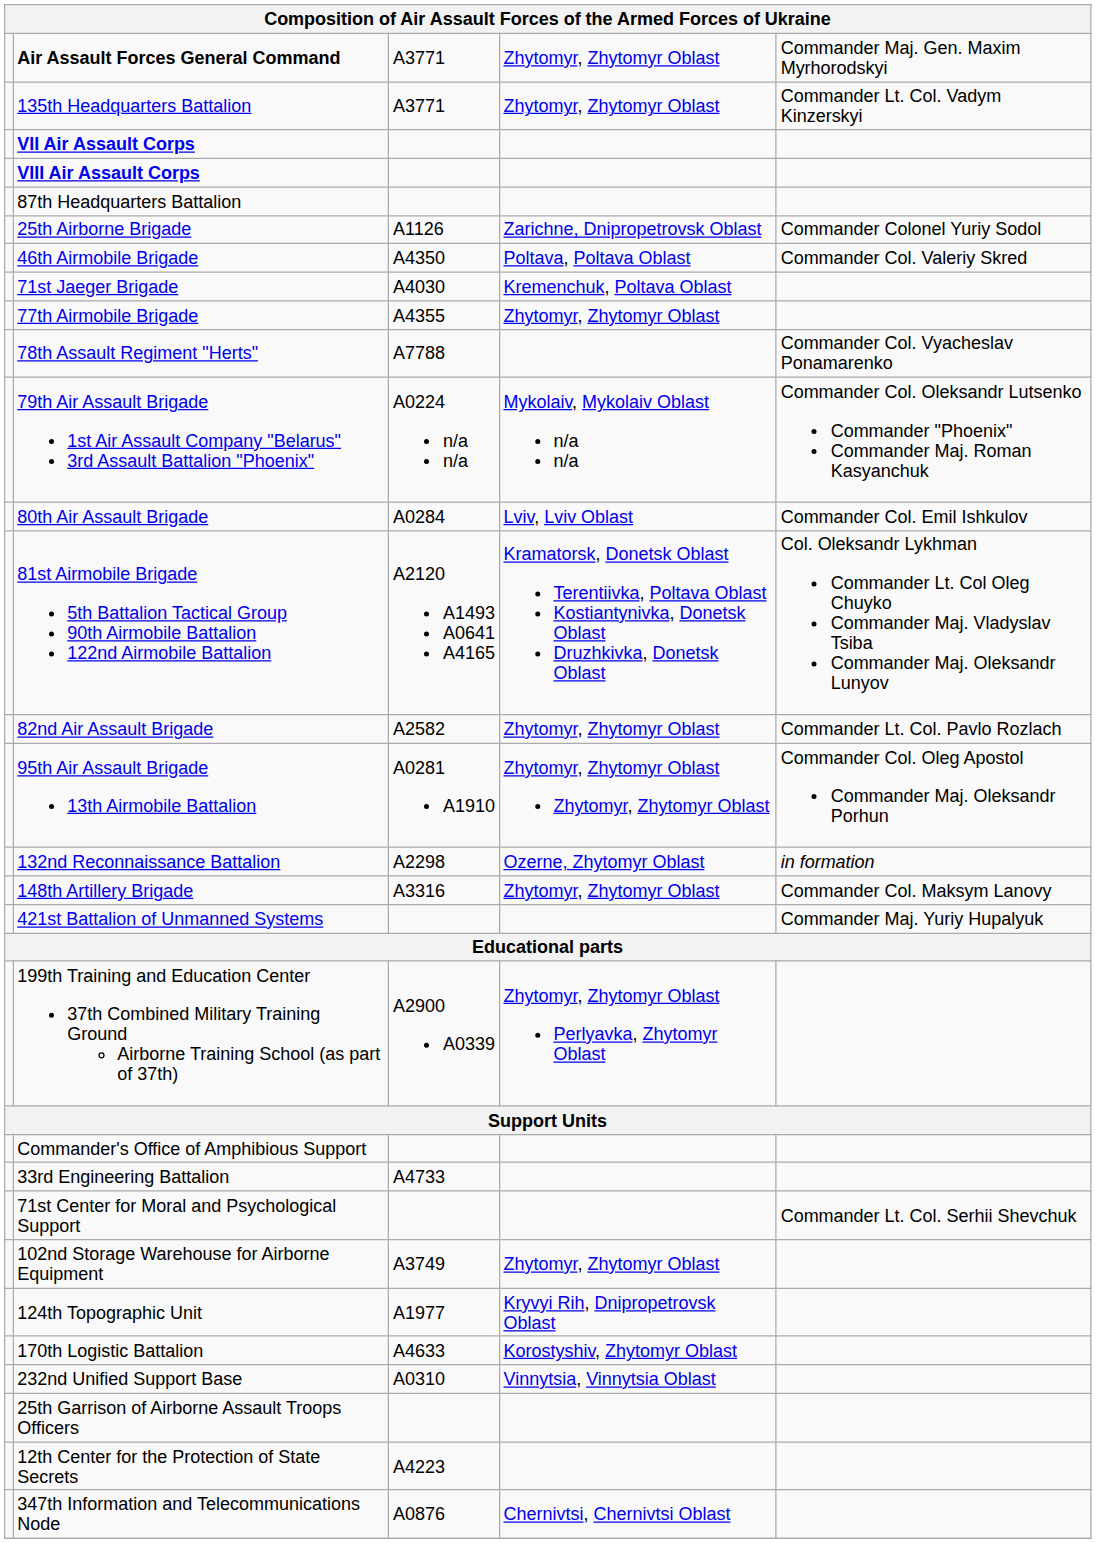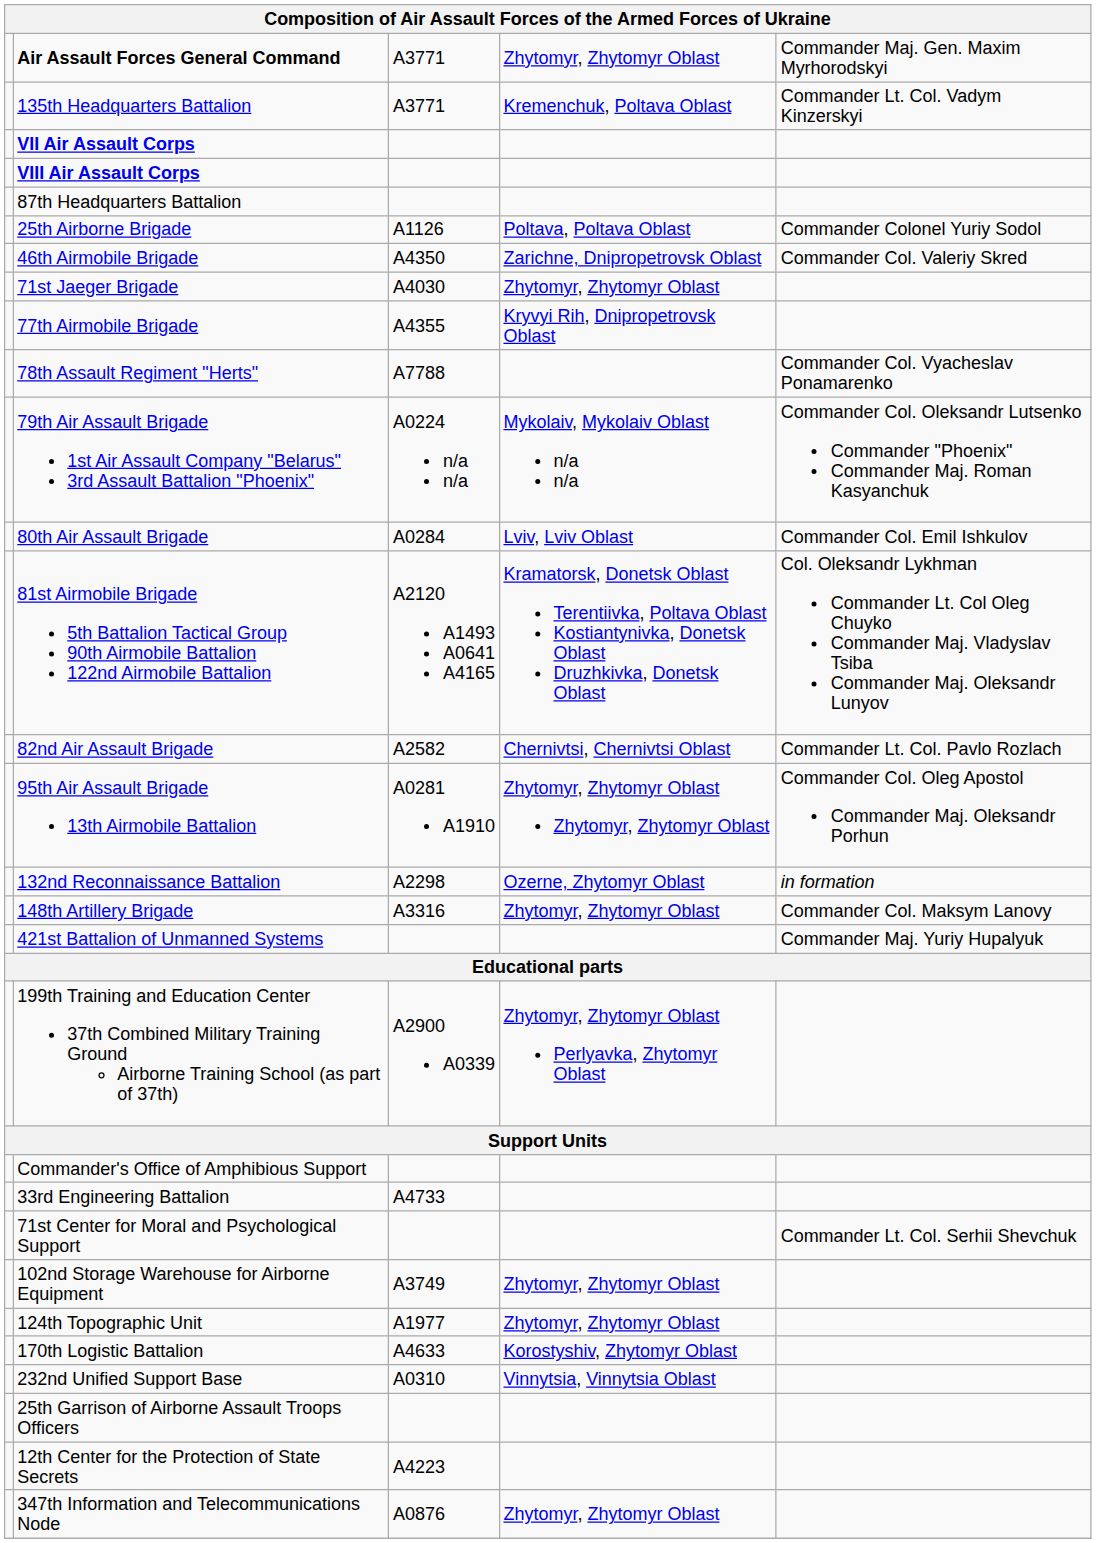(611, 106) Zhytomyr, Zhytomyr Oblast -> (617, 106) Kremenchuk, Poltava Oblast
(632, 230) Zarichne, Dnipropetrovsk Oblast -> (597, 230) Poltava, Poltava Oblast
(597, 258) Poltava, Poltava Oblast -> (632, 258) Zarichne, Dnipropetrovsk Oblast
(617, 287) Kremenchuk, Poltava Oblast -> (611, 287) Zhytomyr, Zhytomyr Oblast
(611, 315) Zhytomyr, Zhytomyr Oblast -> (609, 325) Kryvyi Rih, Dnipropetrovsk Oblast
(611, 729) Zhytomyr, Zhytomyr Oblast -> (617, 749) Chernivtsi, Chernivtsi Oblast
(609, 1313) Kryvyi Rih, Dnipropetrovsk Oblast -> (611, 1323) Zhytomyr, Zhytomyr Oblast
(617, 1515) Chernivtsi, Chernivtsi Oblast -> (611, 1515) Zhytomyr, Zhytomyr Oblast
